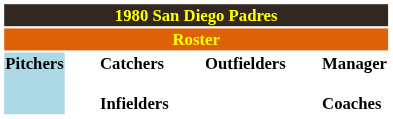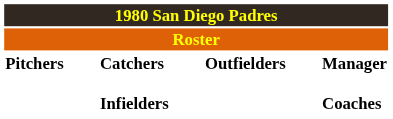(35, 63) lightblue background -> (35, 63) no background
